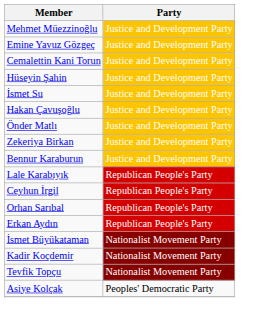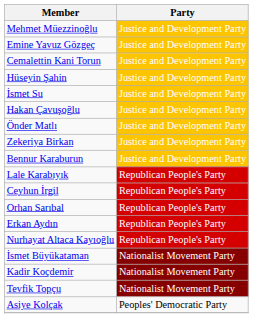+ row: (60, 239)
